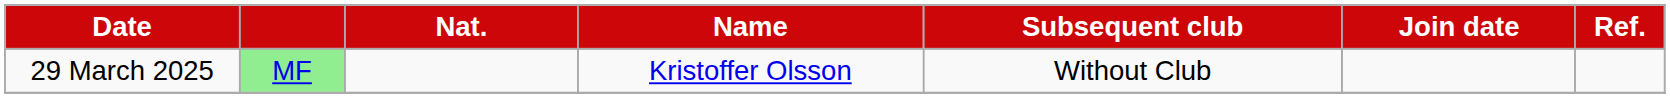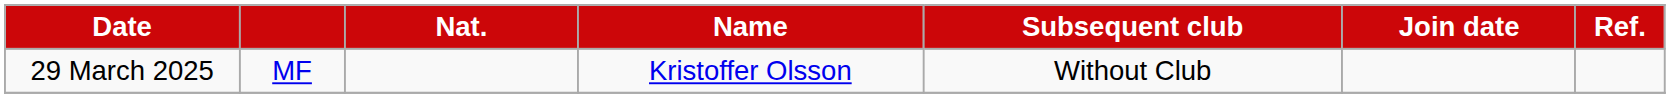(292, 71) lightgreen background -> (292, 71) no background
